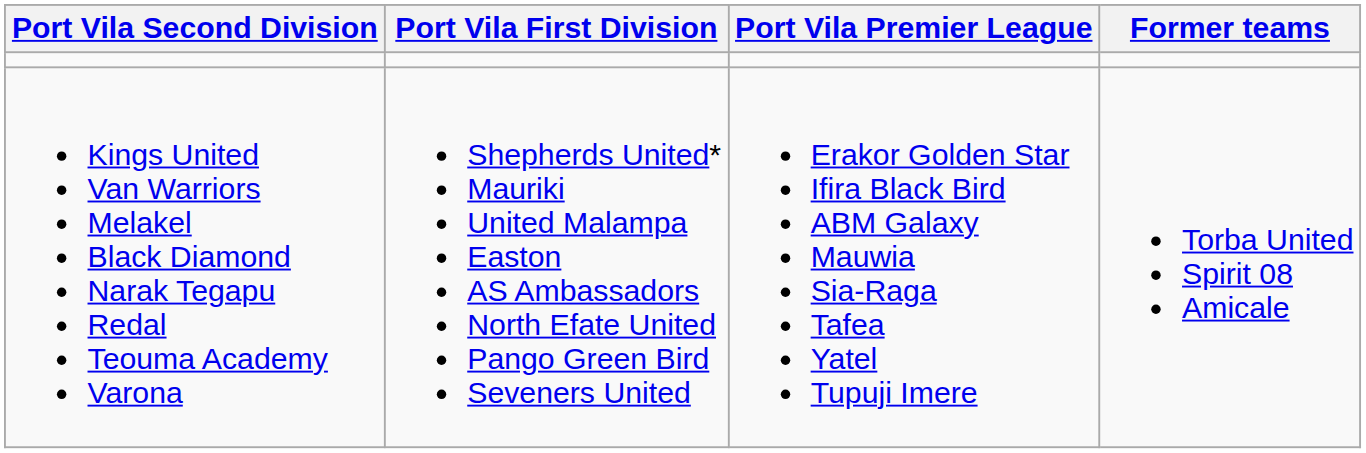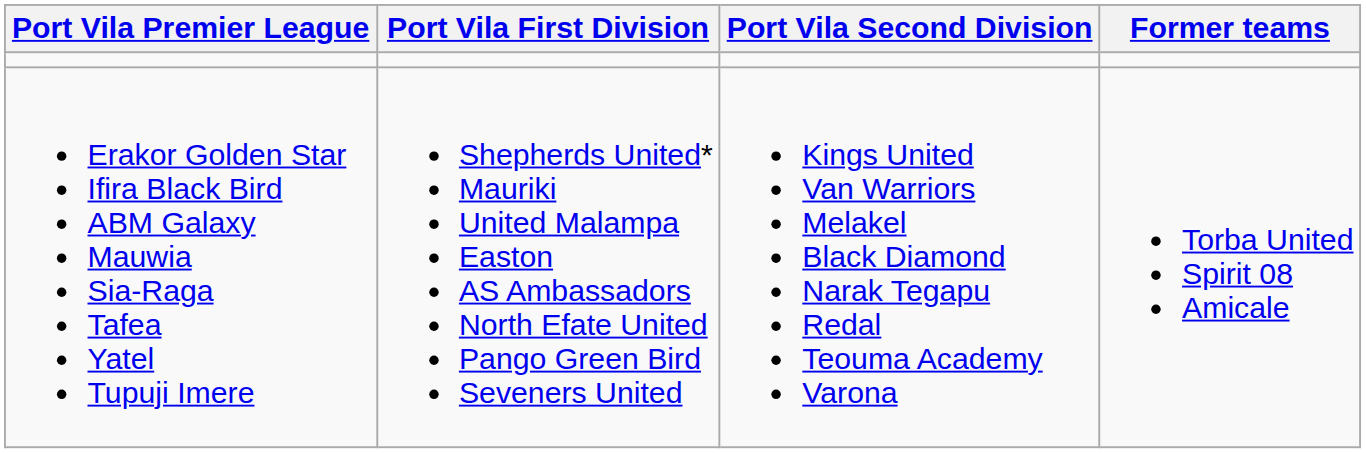columns swapped: (914, 28) <-> (195, 28)
